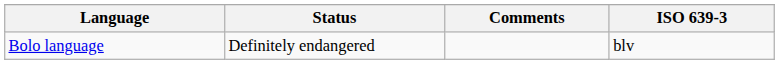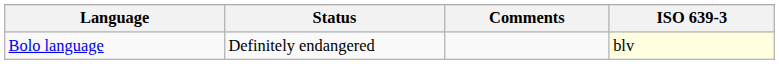(624, 45) no background -> (624, 45) lightyellow background
